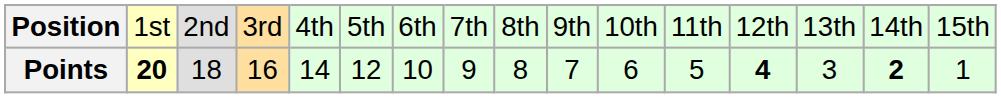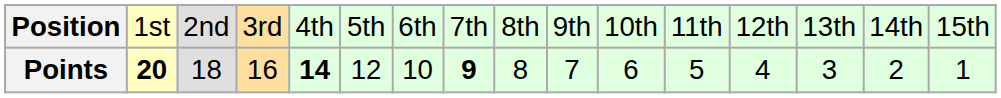(315, 70) normal -> (315, 70) bold
(469, 70) normal -> (469, 70) bold
(763, 70) bold -> (763, 70) normal
(896, 70) bold -> (896, 70) normal
